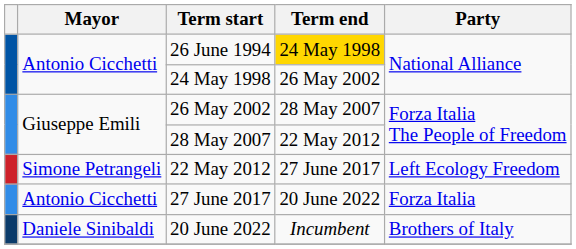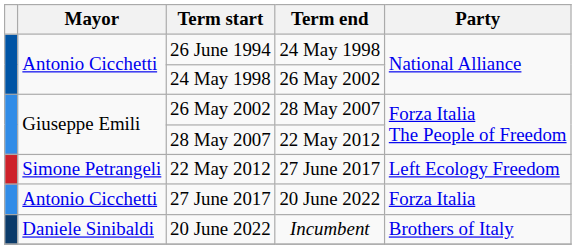(330, 49) gold background -> (330, 49) no background
